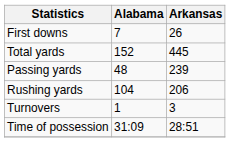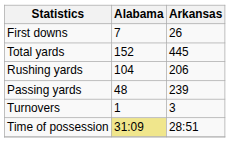rows swapped: (45, 89) <-> (44, 71)
(129, 127) no background -> (129, 127) khaki background
